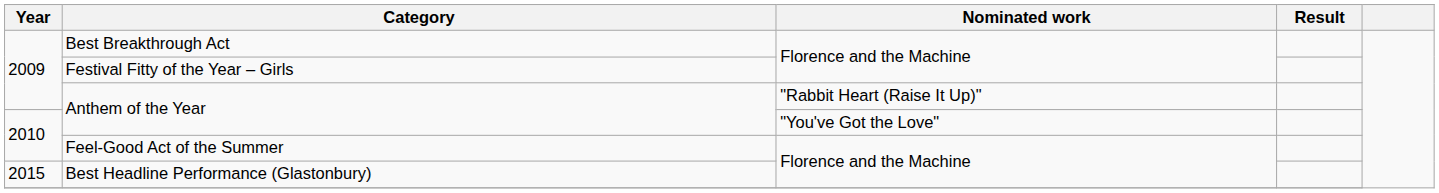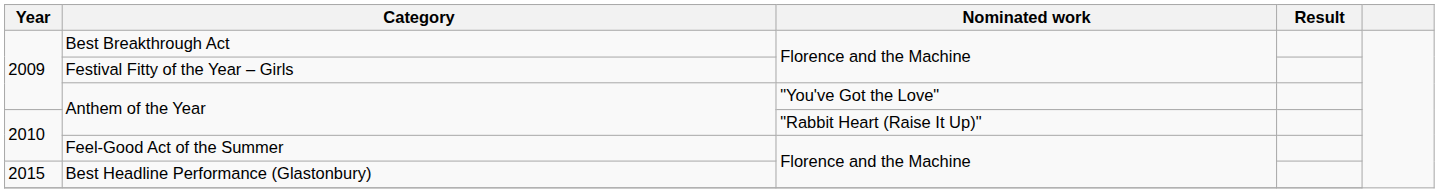(881, 95) "Rabbit Heart (Raise It Up)" -> (860, 95) "You've Got the Love"
(860, 122) "You've Got the Love" -> (881, 122) "Rabbit Heart (Raise It Up)"
